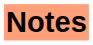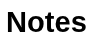(46, 22) lightsalmon background -> (46, 22) no background
